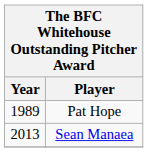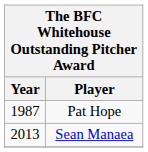(25, 111) 1989 -> (25, 111) 1987
